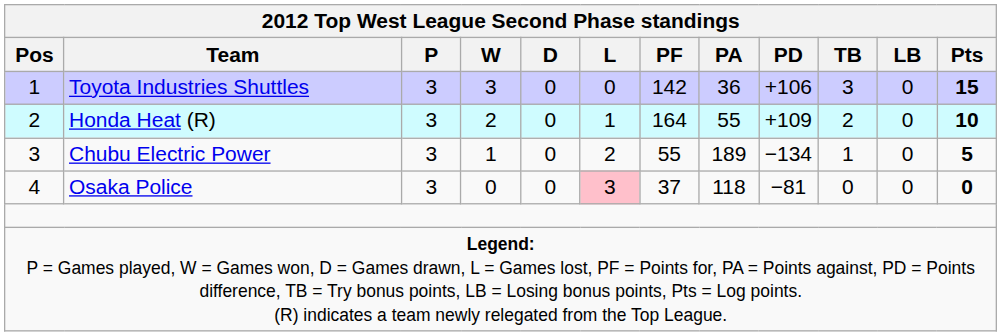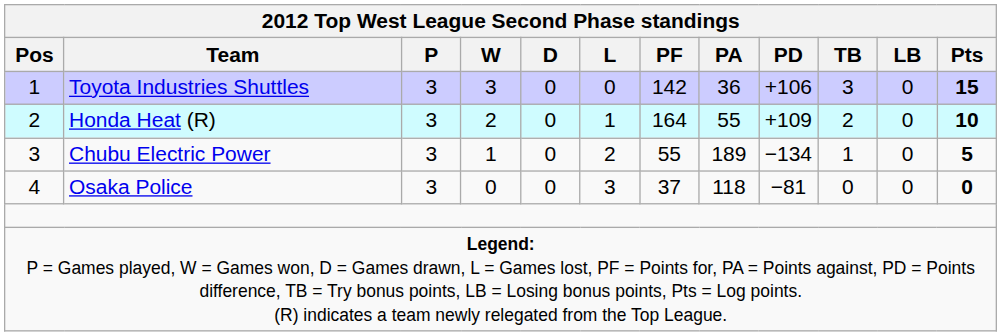(610, 187) pink background -> (610, 187) no background
